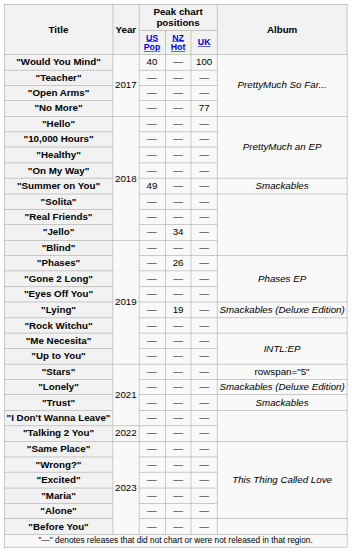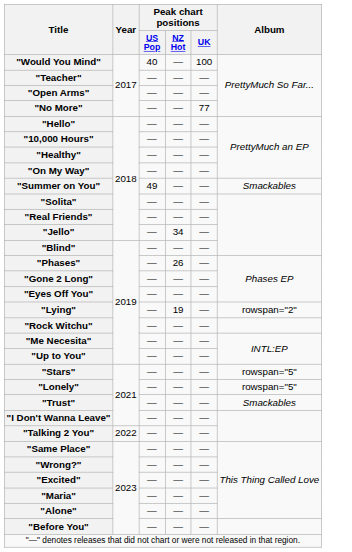(282, 309) Smackables (Deluxe Edition) -> (269, 309) rowspan="2"
(282, 387) Smackables (Deluxe Edition) -> (269, 387) rowspan="5"
